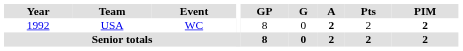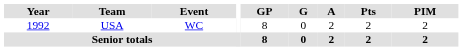(331, 25) bold -> (331, 25) normal
(425, 25) bold -> (425, 25) normal
